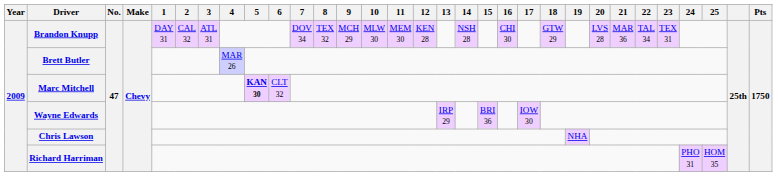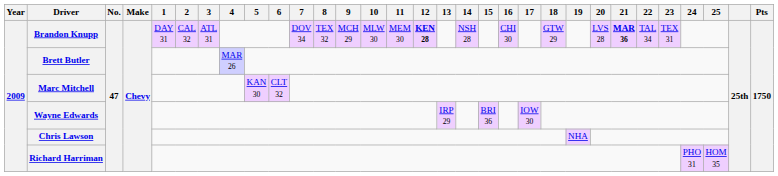(425, 33) normal -> (425, 33) bold
(623, 33) normal -> (624, 33) bold
(257, 88) bold -> (256, 87) normal
